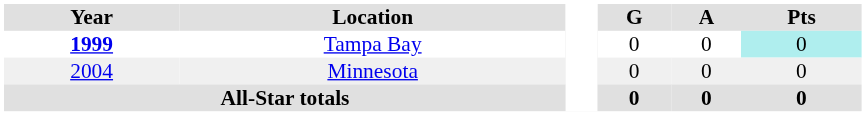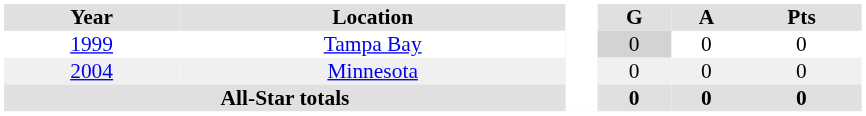(92, 44) bold -> (92, 44) normal
(634, 44) no background -> (634, 44) lightgrey background
(801, 44) paleturquoise background -> (801, 44) no background
